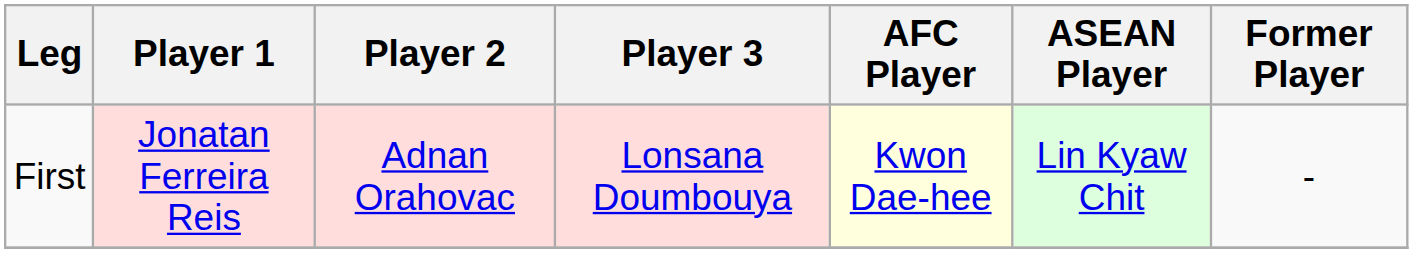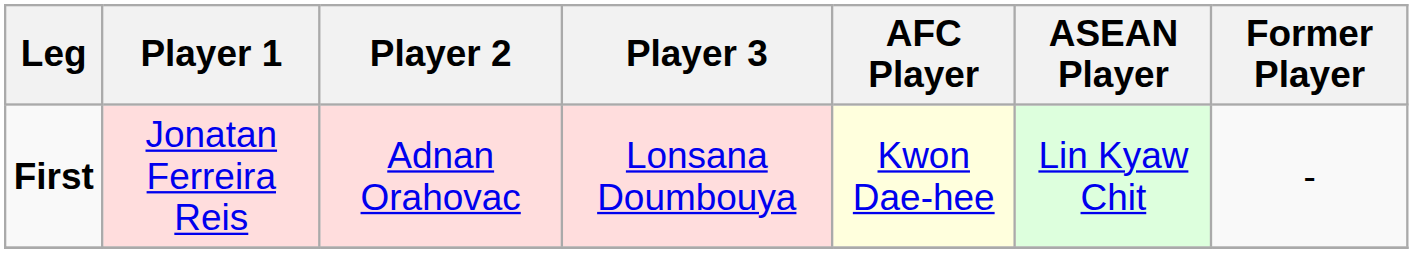(50, 175) normal -> (54, 175) bold
